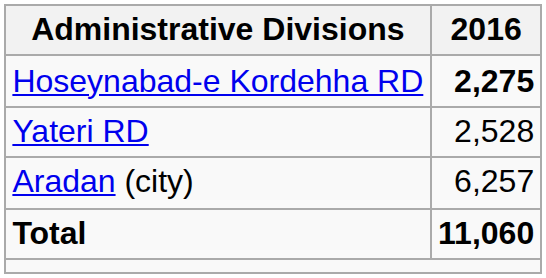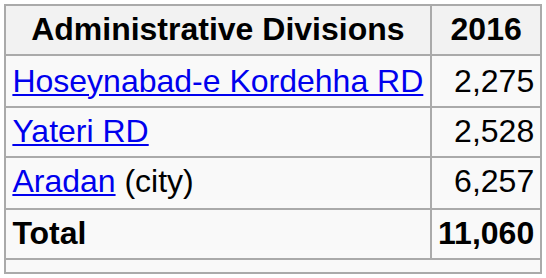(494, 80) bold -> (494, 80) normal
